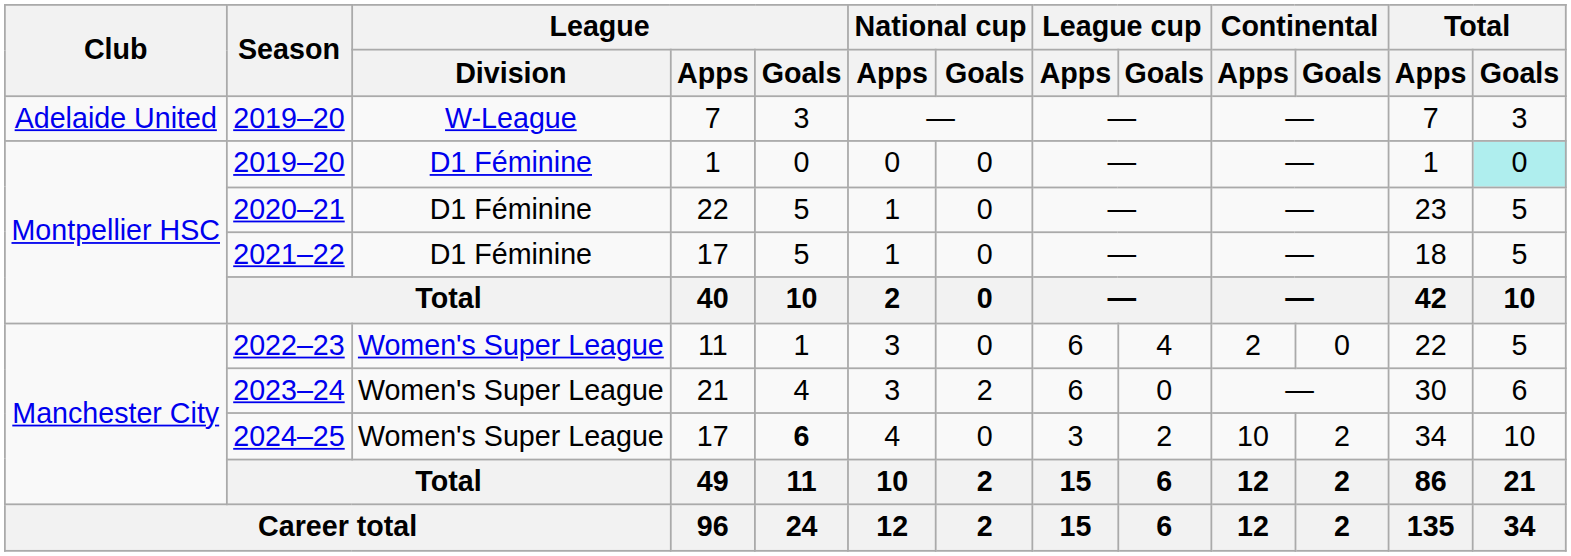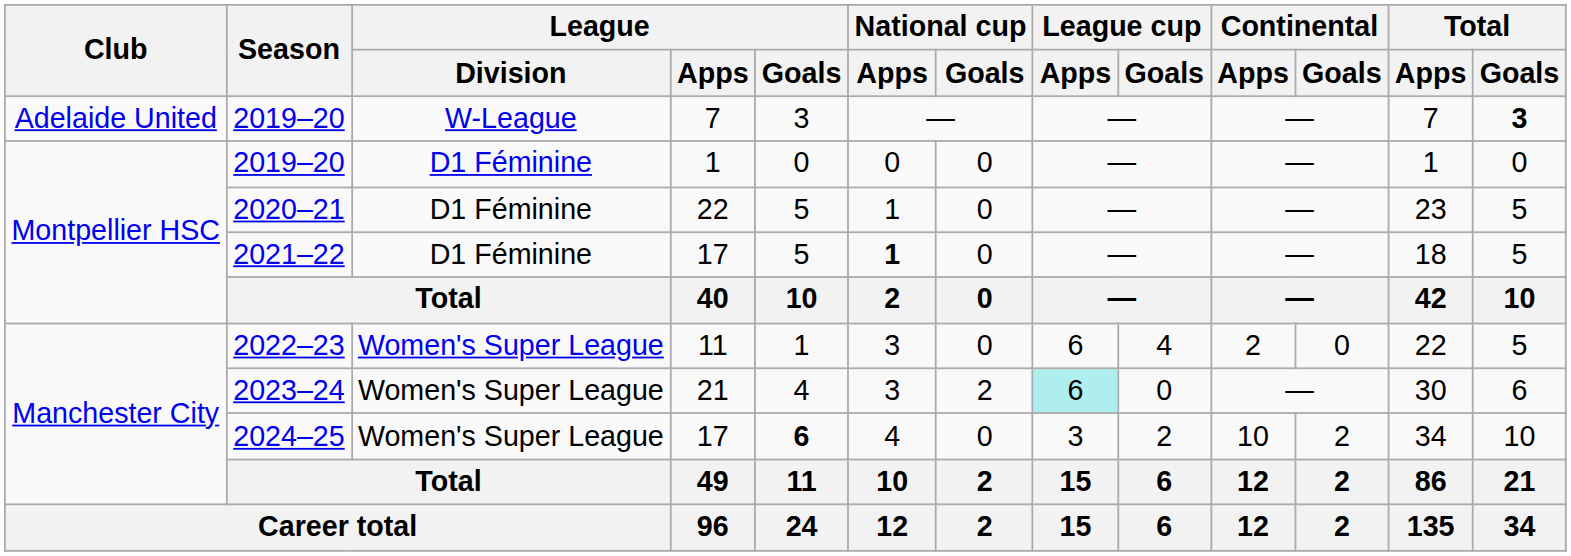(1519, 118) normal -> (1519, 118) bold
(1519, 163) paleturquoise background -> (1519, 163) no background
(892, 254) normal -> (892, 254) bold
(1075, 390) no background -> (1075, 390) paleturquoise background
